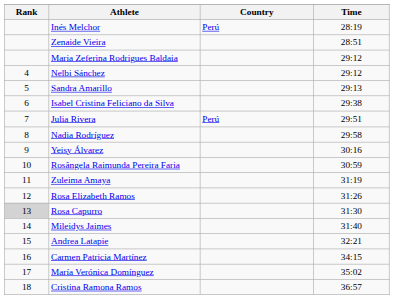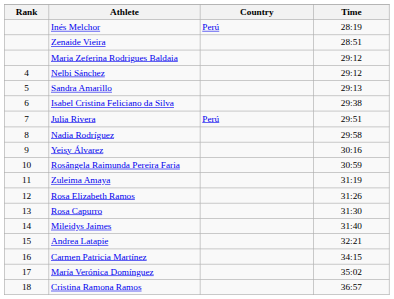(27, 211) lightgrey background -> (27, 211) no background
